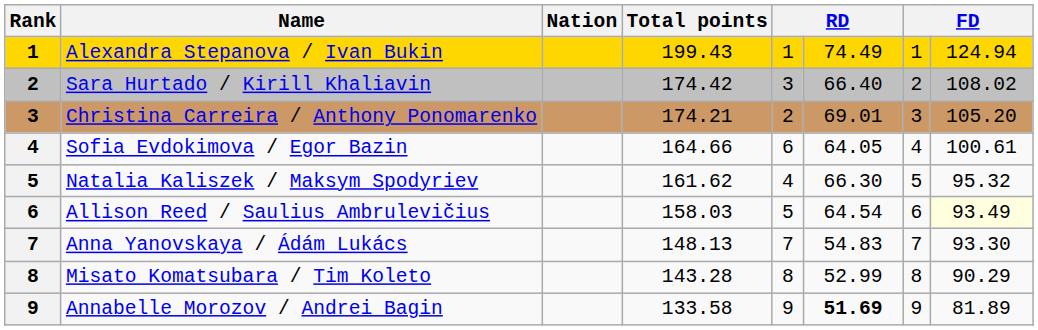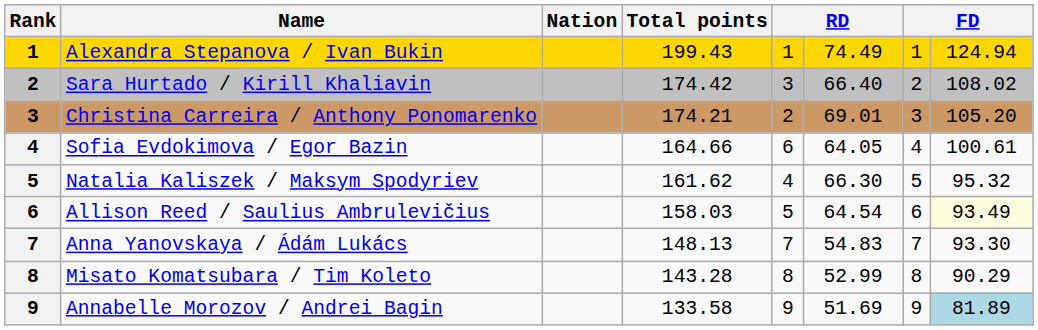(853, 309) bold -> (853, 309) normal
(981, 309) no background -> (981, 309) lightblue background
